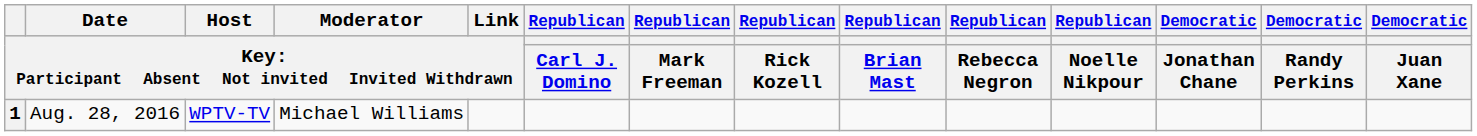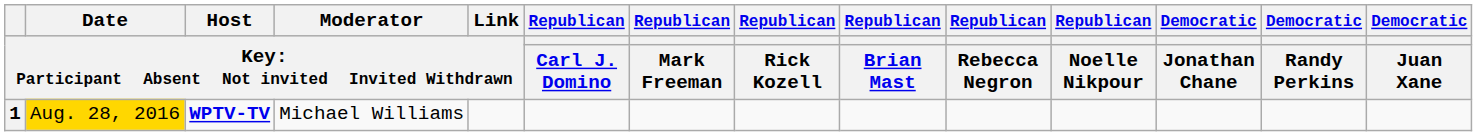(105, 114) no background -> (105, 114) gold background
(230, 114) normal -> (230, 114) bold
